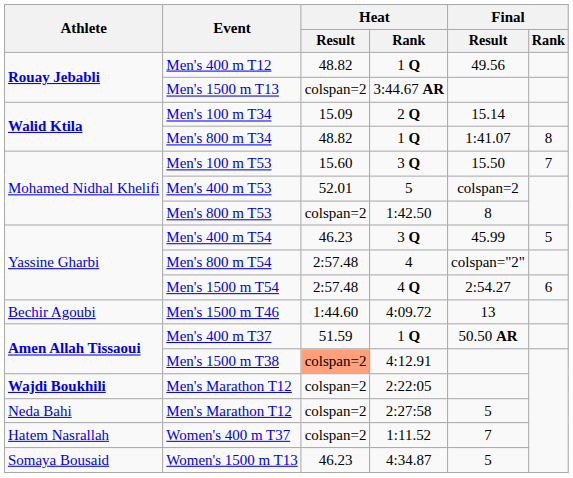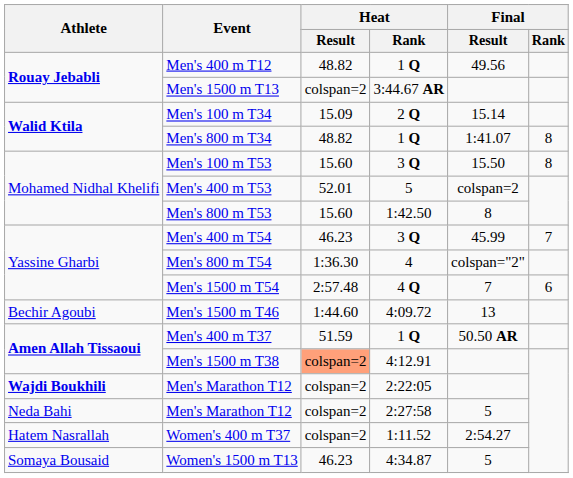(548, 164) 7 -> (548, 164) 8
(336, 213) colspan=2 -> (336, 213) 15.60
(548, 238) 5 -> (548, 238) 7
(336, 262) 2:57.48 -> (336, 262) 1:36.30
(488, 287) 2:54.27 -> (488, 287) 7
(488, 435) 7 -> (488, 435) 2:54.27
